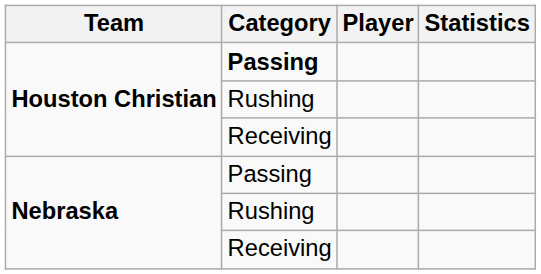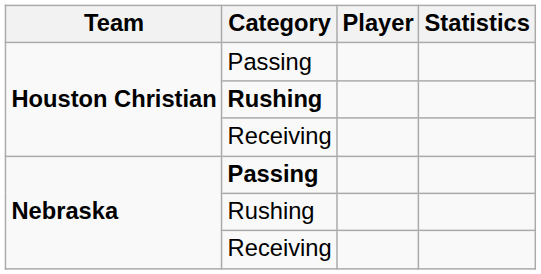(273, 61) bold -> (270, 61) normal
(271, 99) normal -> (275, 99) bold
(270, 174) normal -> (273, 174) bold
